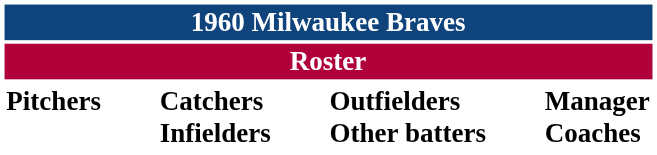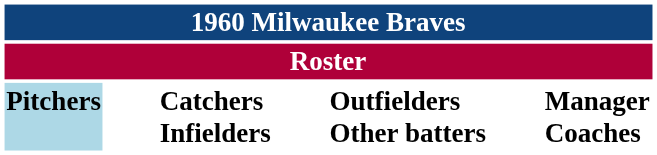(54, 100) no background -> (54, 100) lightblue background
